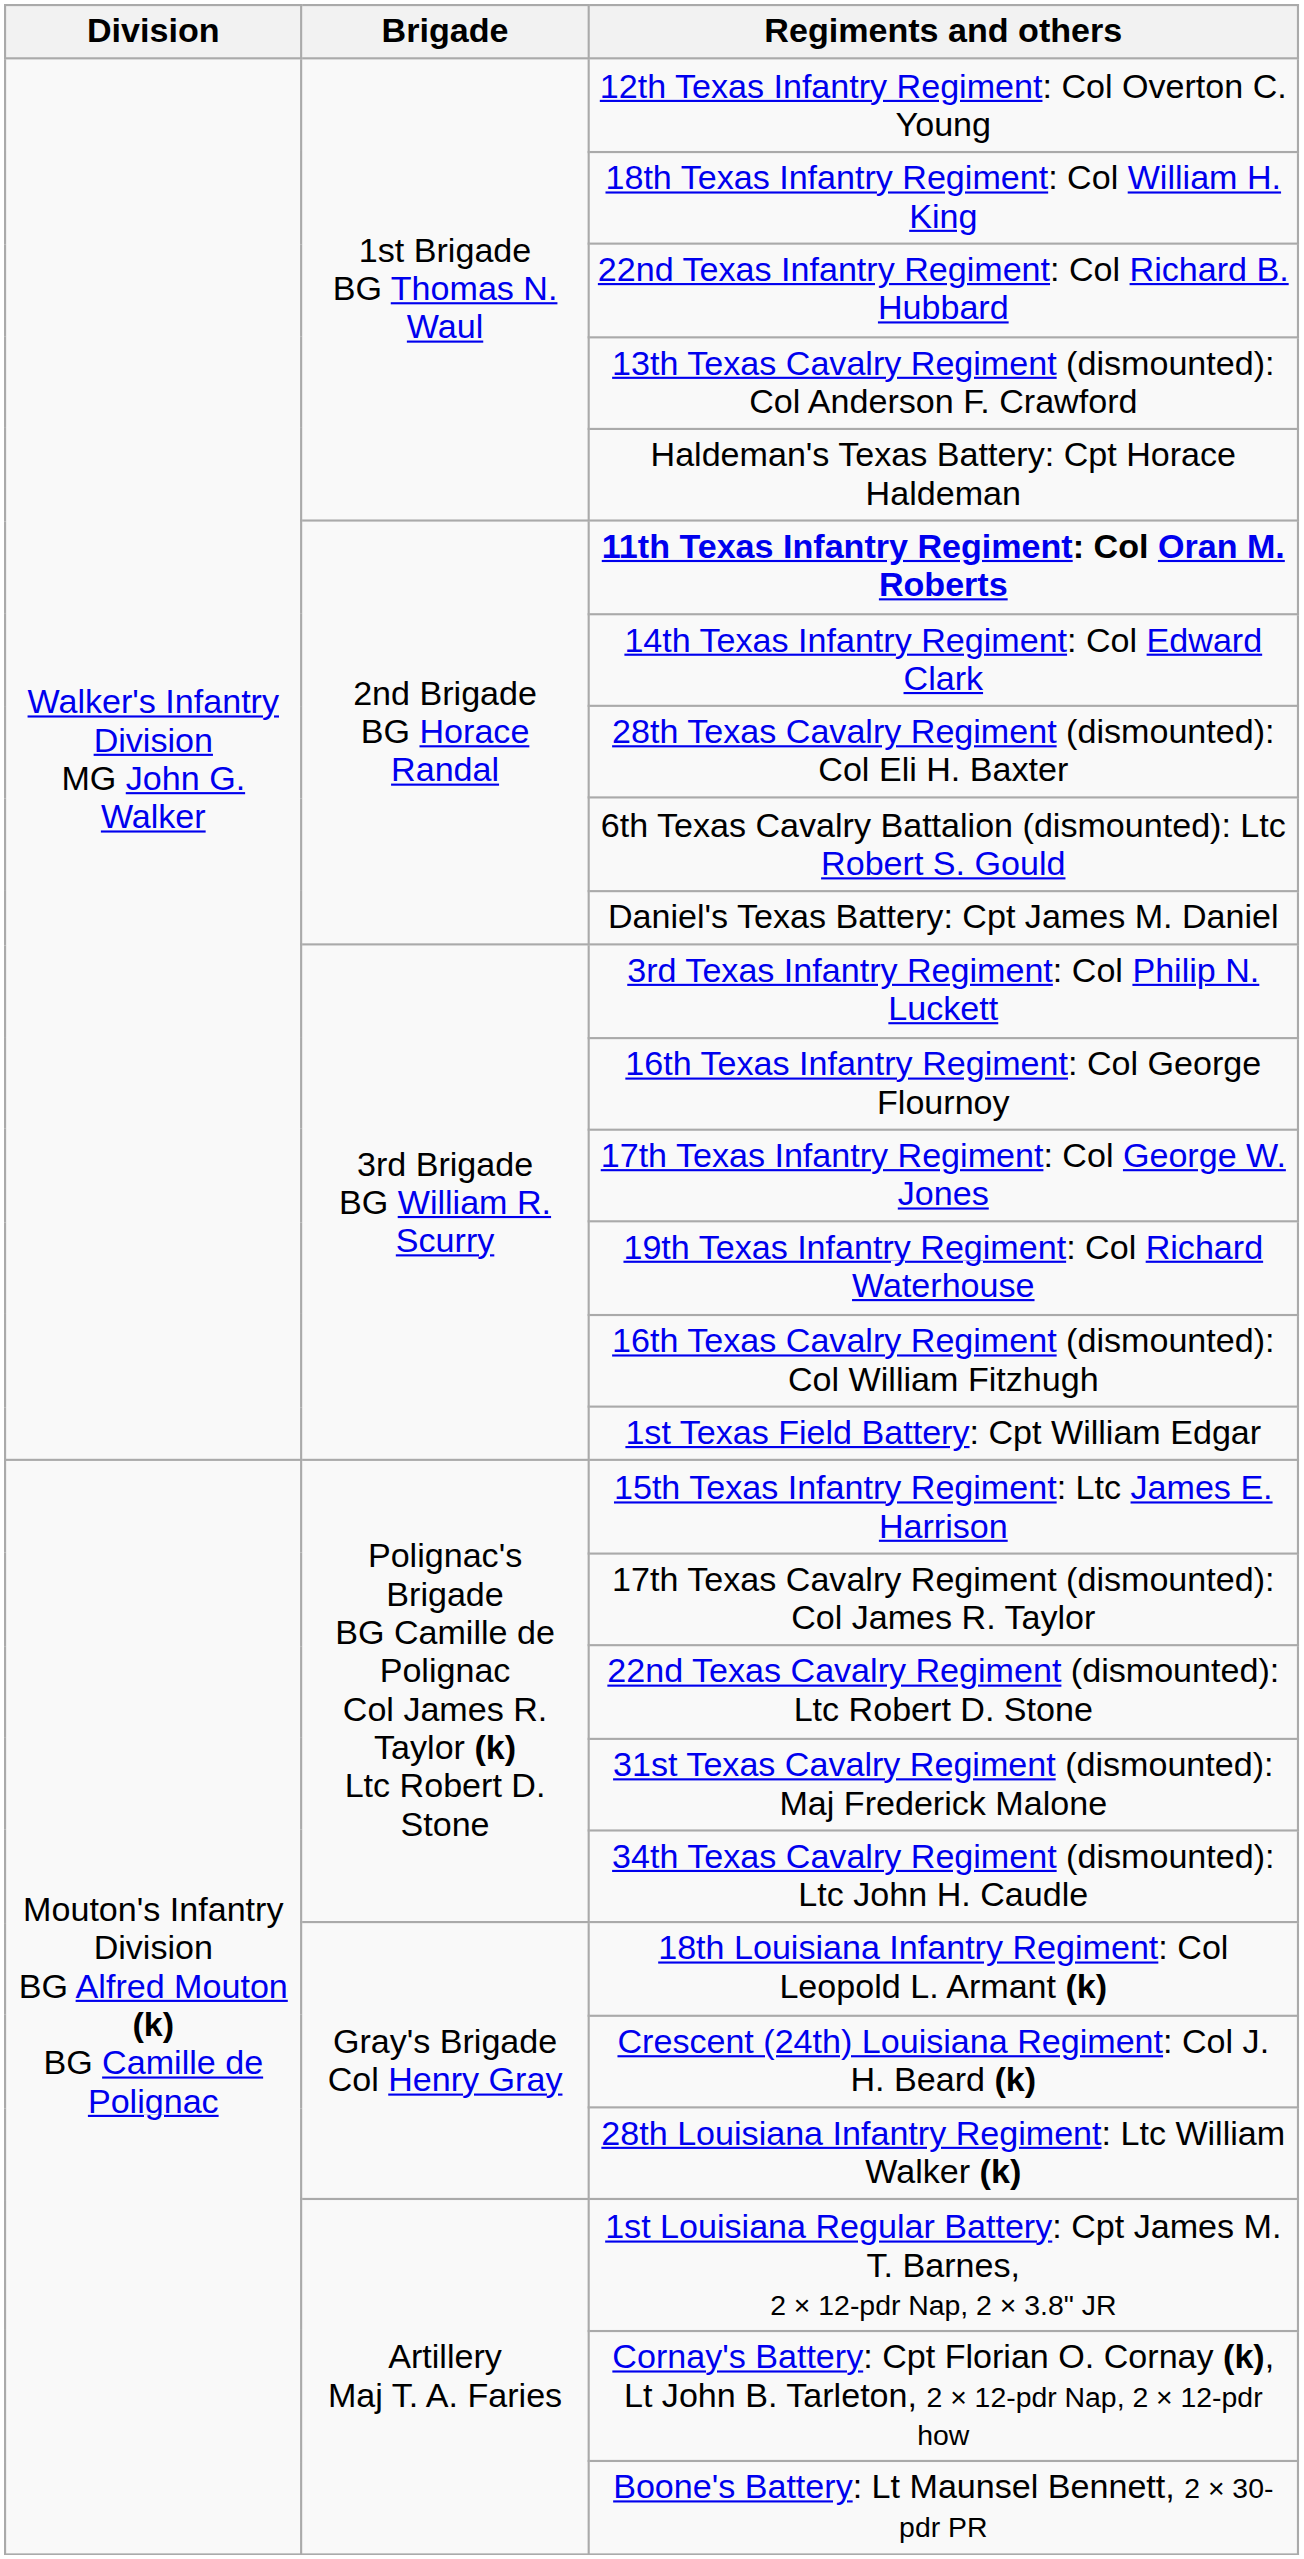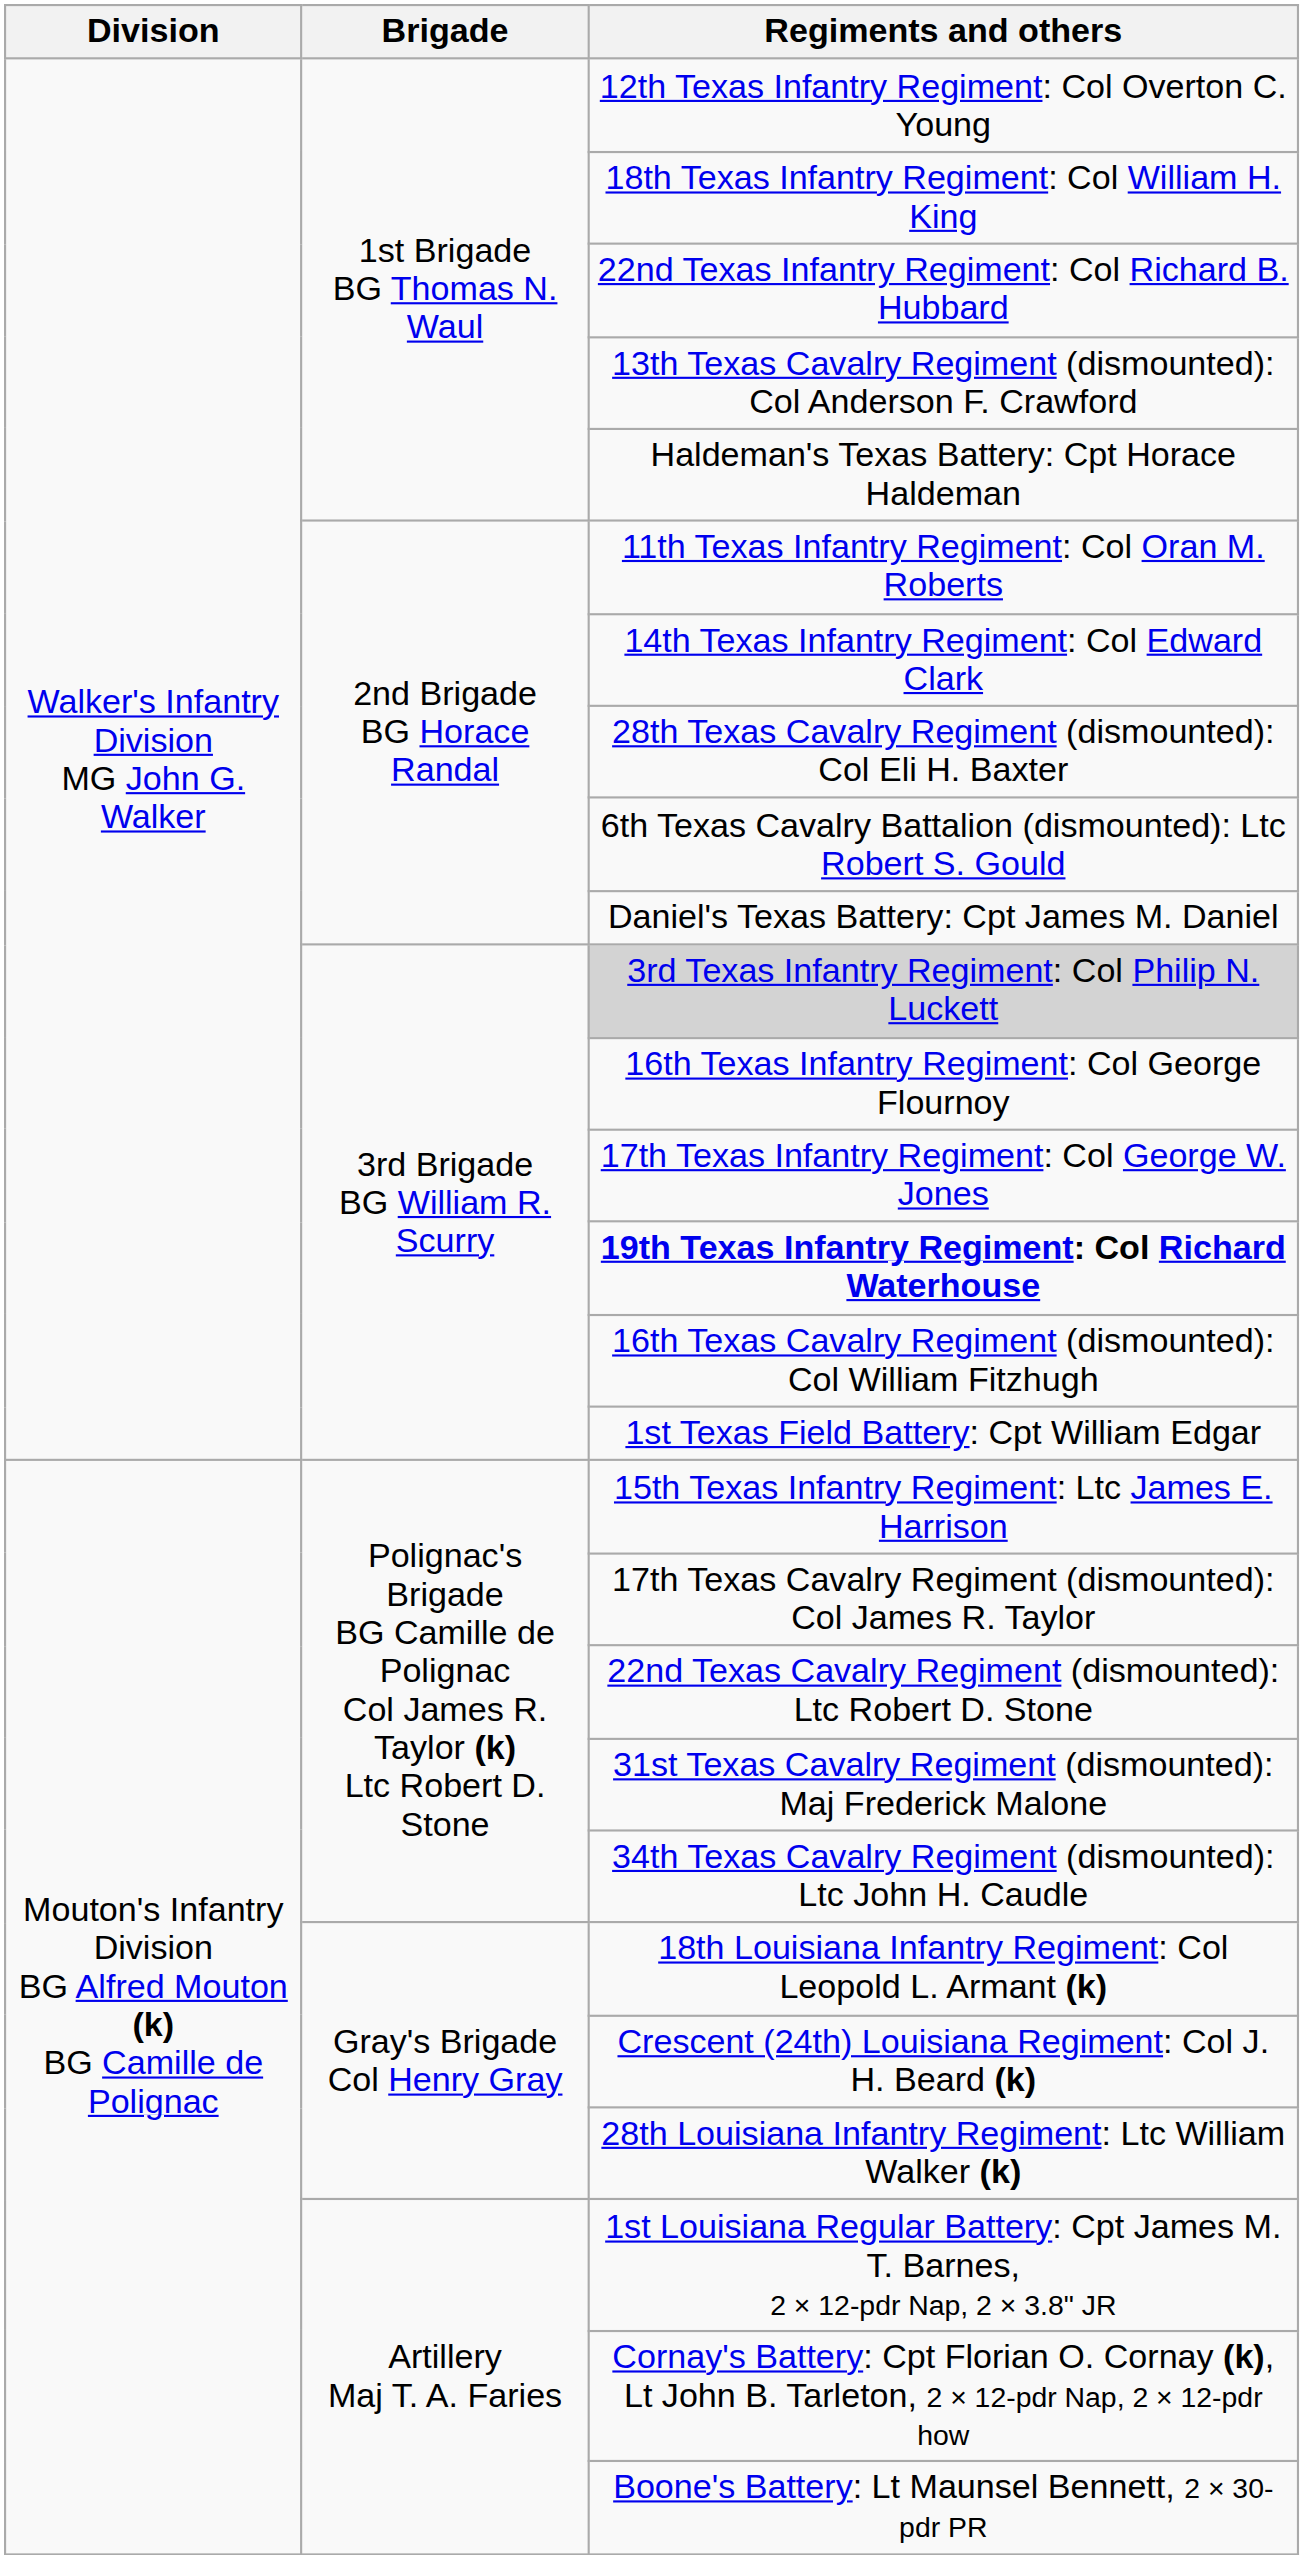(943, 566) bold -> (943, 566) normal
(943, 990) no background -> (943, 990) lightgrey background
(943, 1267) normal -> (943, 1267) bold
